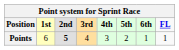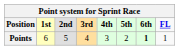(66, 38) bold -> (66, 38) normal
(146, 38) normal -> (146, 38) bold
